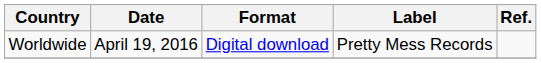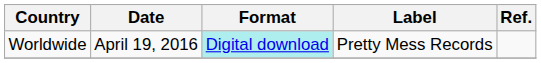(267, 44) no background -> (267, 44) paleturquoise background
